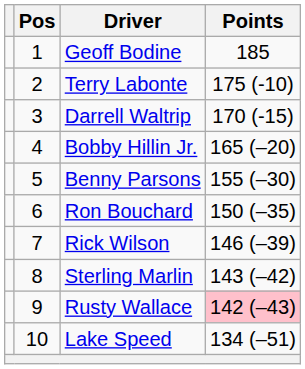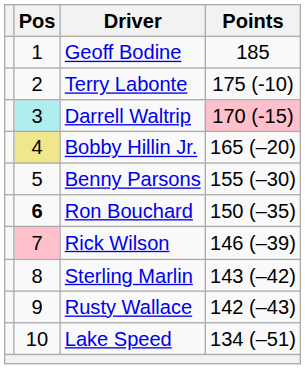(37, 116) no background -> (37, 116) paleturquoise background
(253, 116) no background -> (253, 116) pink background
(37, 148) no background -> (37, 148) khaki background
(37, 211) normal -> (37, 211) bold
(37, 243) no background -> (37, 243) pink background
(253, 307) pink background -> (253, 307) no background
